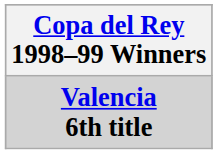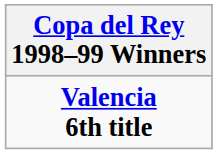(109, 111) lightgrey background -> (109, 111) no background
